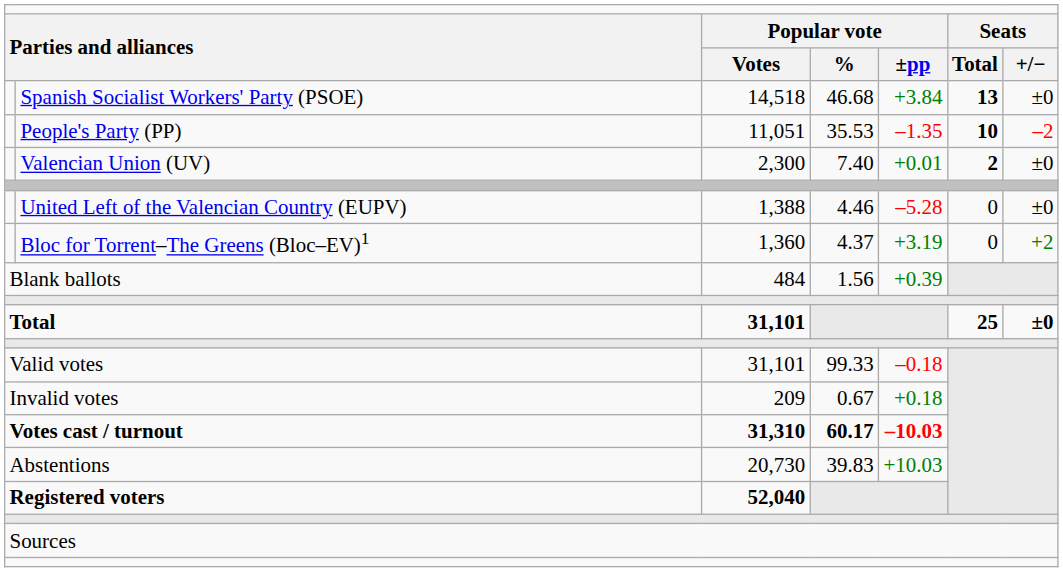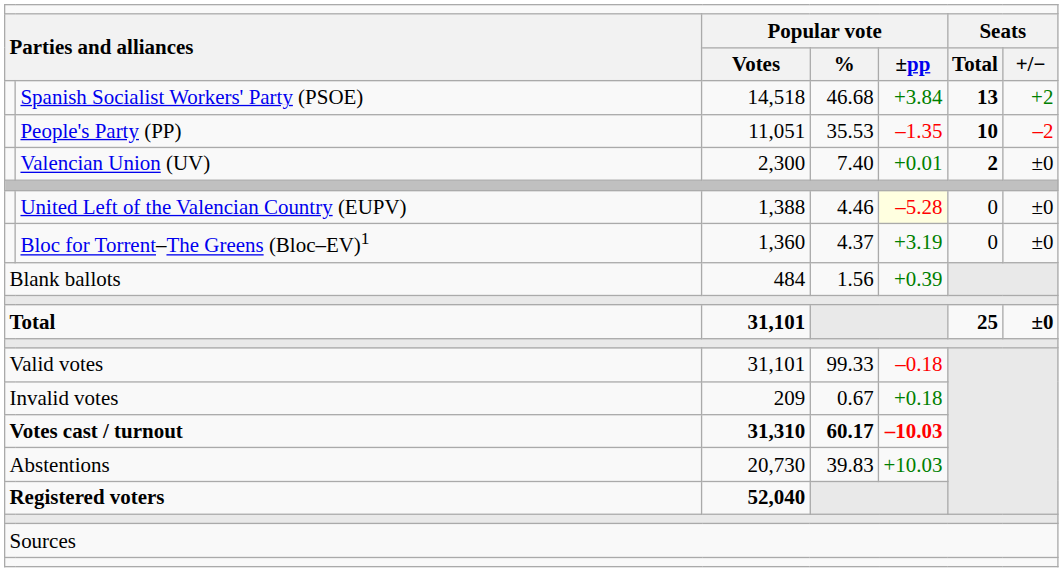(1042, 97) ±0 -> (1042, 97) +2
(919, 206) no background -> (919, 206) lightyellow background
(1042, 242) +2 -> (1042, 242) ±0
